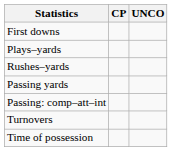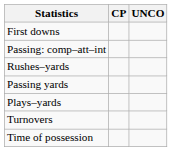rows swapped: (34, 49) <-> (57, 102)
